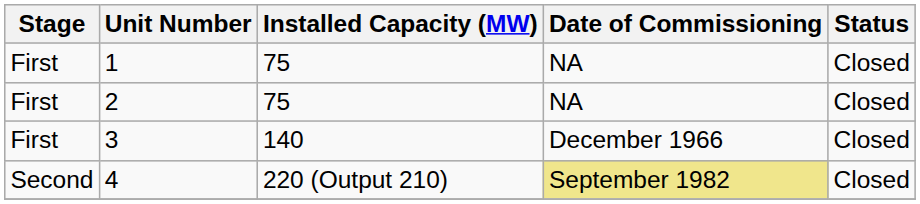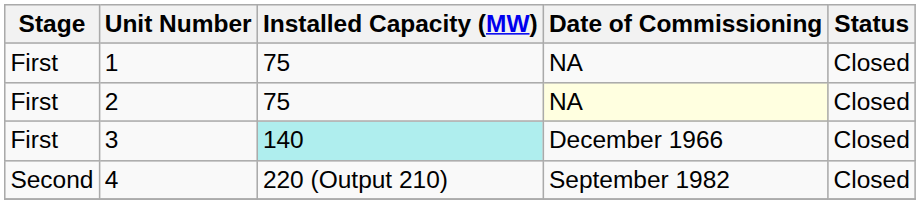(566, 101) no background -> (566, 101) lightyellow background
(283, 140) no background -> (283, 140) paleturquoise background
(639, 179) khaki background -> (639, 179) no background
